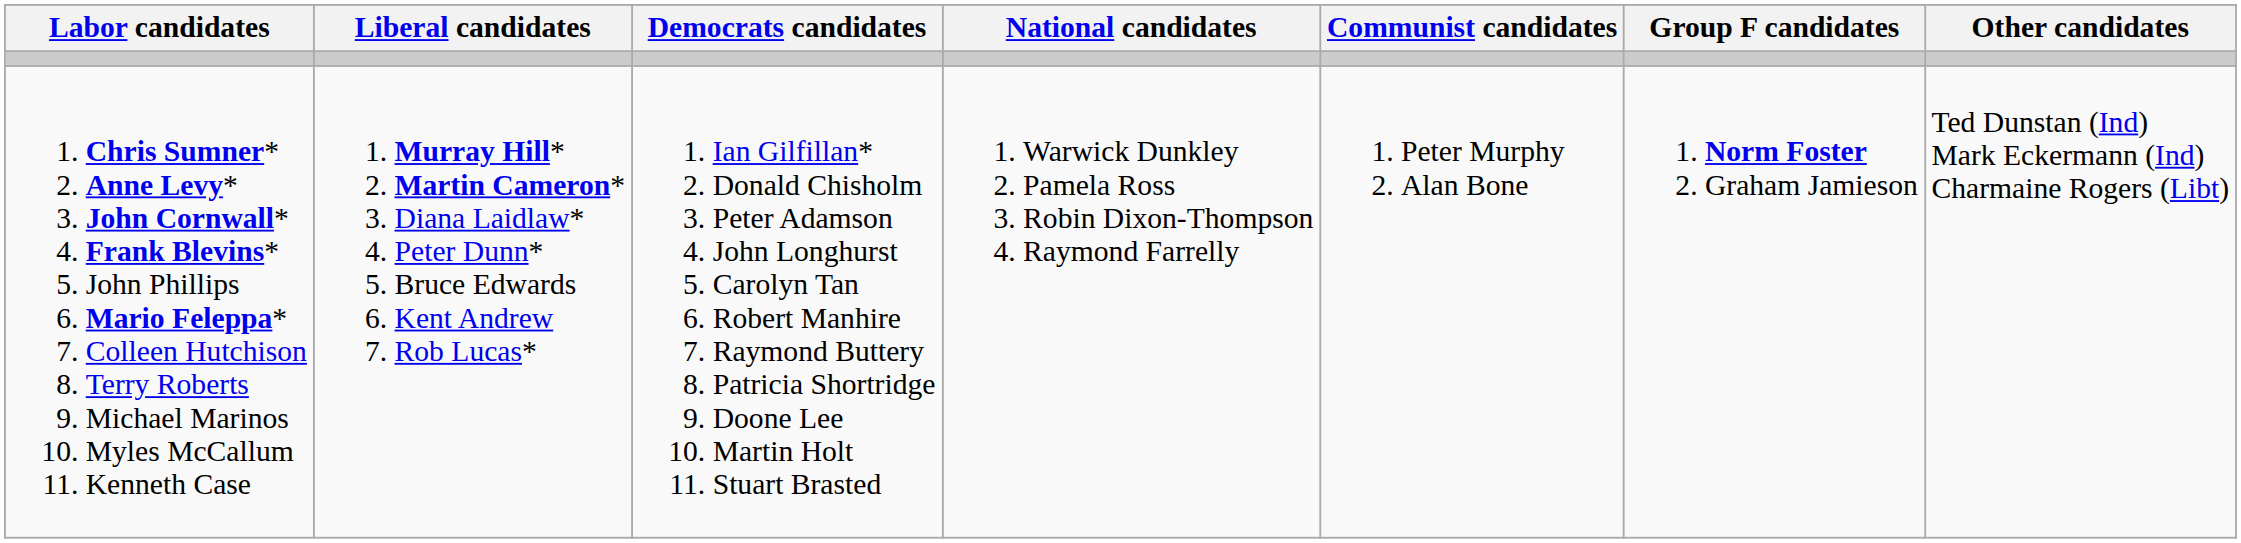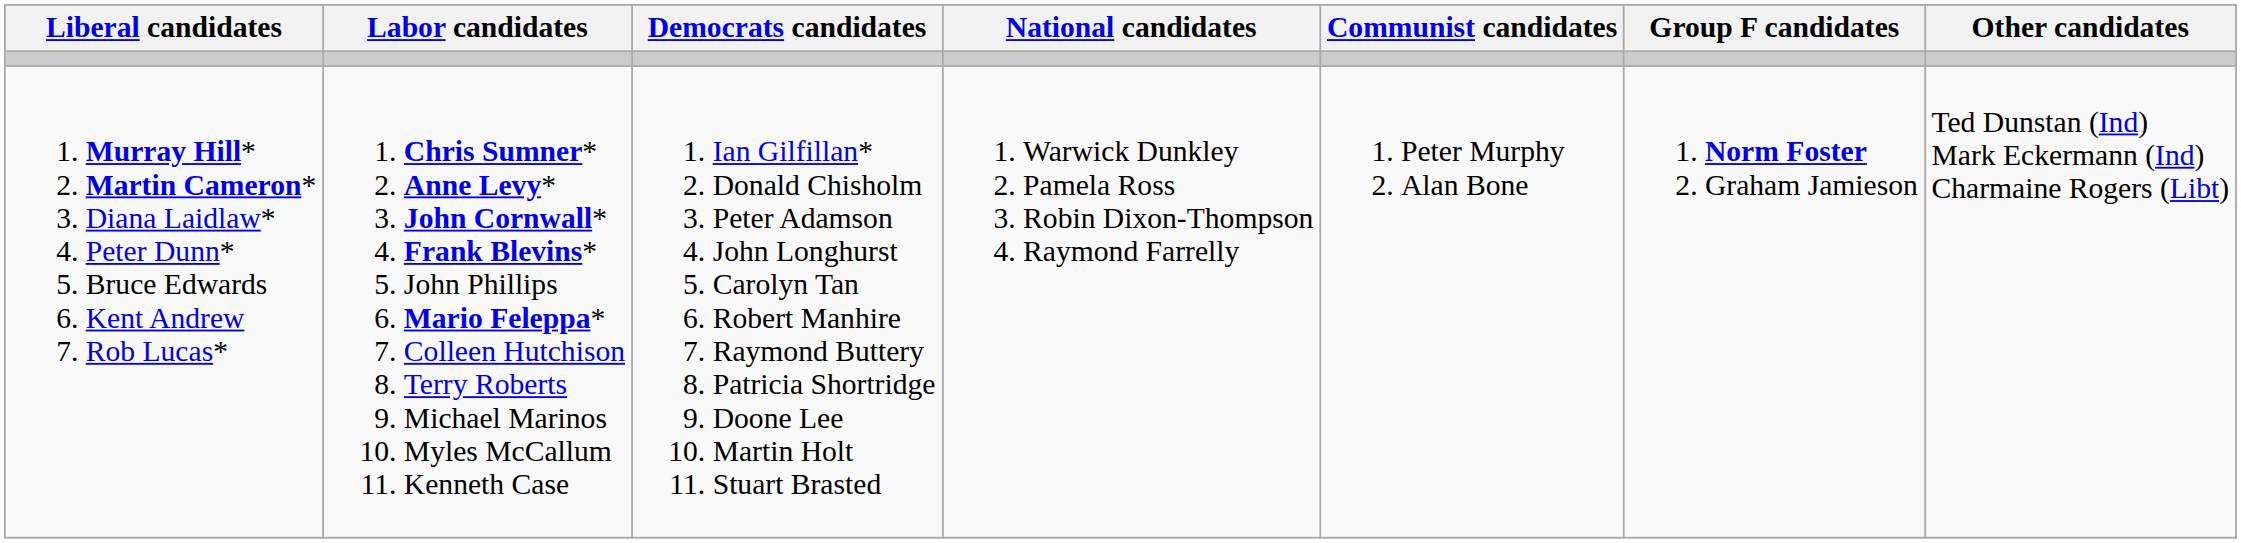columns swapped: (159, 27) <-> (473, 27)
